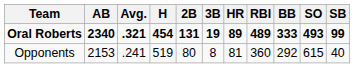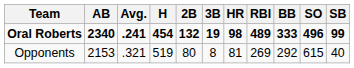(134, 33) .321 -> (134, 33) .241
(189, 33) 131 -> (189, 33) 132
(235, 33) 89 -> (235, 33) 98
(313, 33) 493 -> (313, 33) 496
(134, 53) .241 -> (134, 53) .321
(261, 53) 360 -> (261, 53) 269
